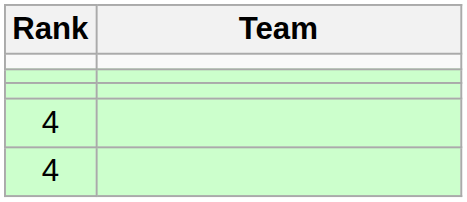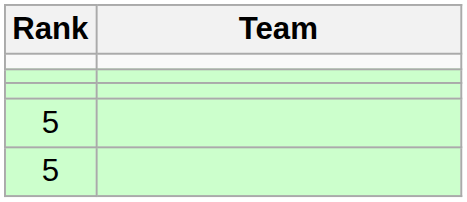(50, 121) 4 -> (50, 121) 5
(50, 171) 4 -> (50, 171) 5
